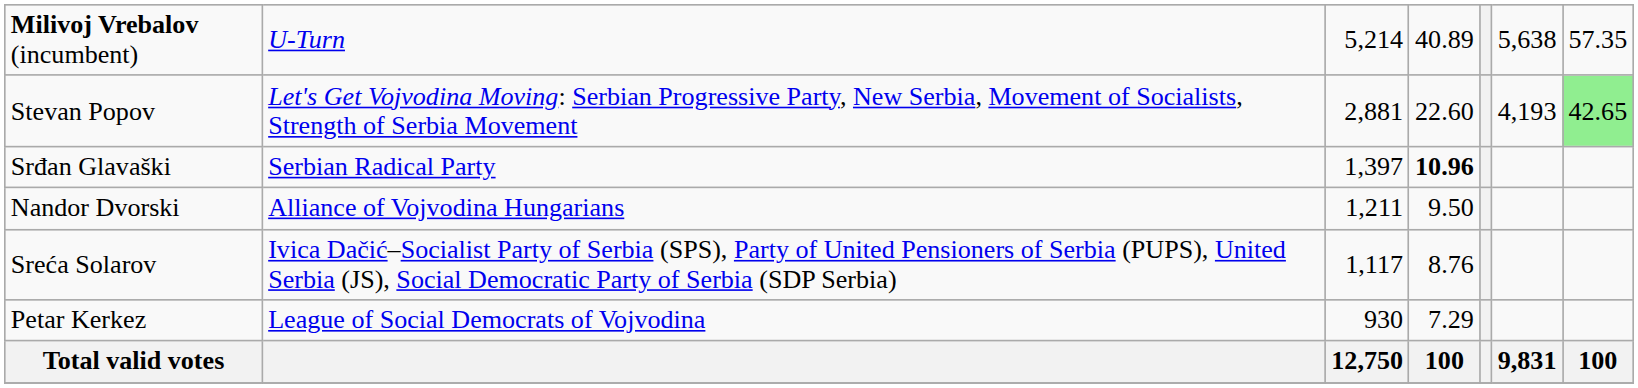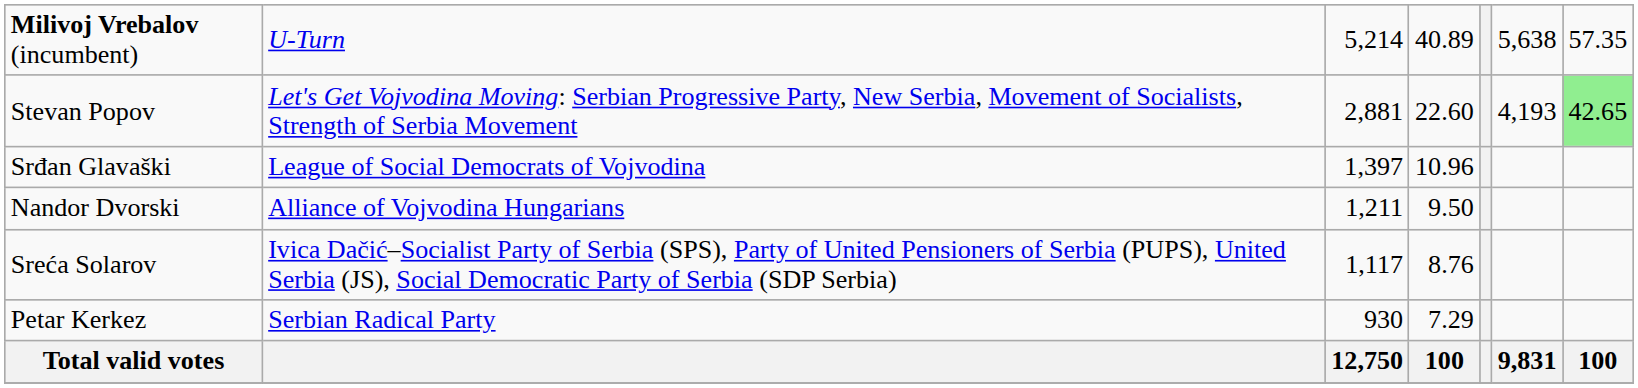(382, 166) Serbian Radical Party -> (487, 166) League of Social Democrats of Vojvodina
(1444, 166) bold -> (1444, 166) normal
(487, 320) League of Social Democrats of Vojvodina -> (382, 320) Serbian Radical Party
